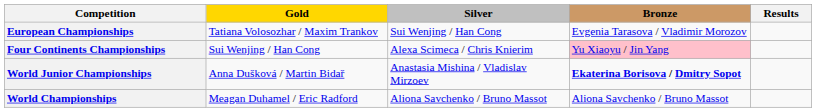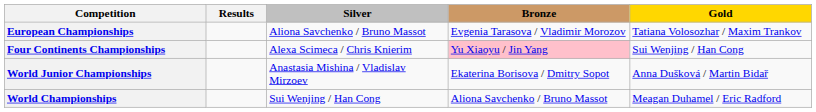columns swapped: (297, 13) <-> (781, 13)
(446, 31) Sui Wenjing / Han Cong -> (347, 31) Aliona Savchenko / Bruno Massot
(656, 73) bold -> (530, 73) normal
(469, 98) Aliona Savchenko / Bruno Massot -> (325, 98) Sui Wenjing / Han Cong
